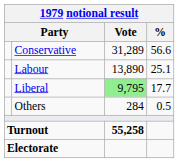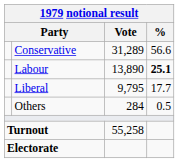(161, 69) normal -> (161, 69) bold
(131, 87) lightgreen background -> (131, 87) no background
(128, 130) bold -> (128, 130) normal
